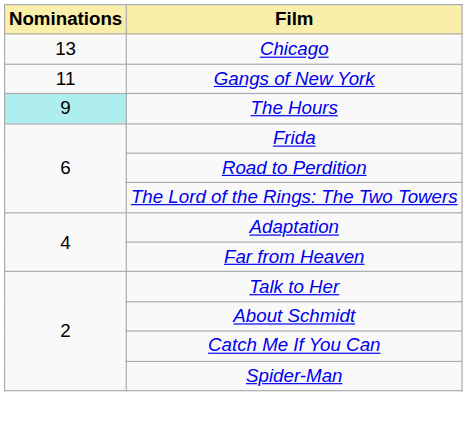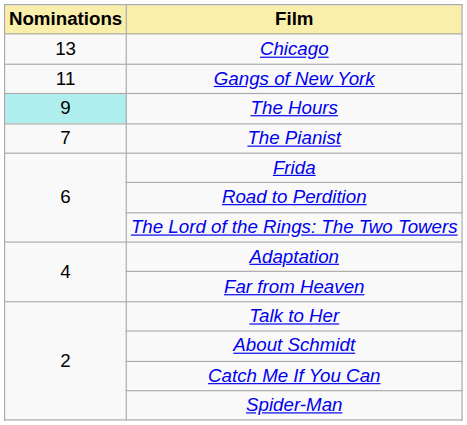+ row: (294, 138)
